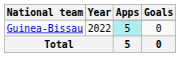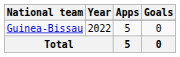(128, 28) paleturquoise background -> (128, 28) no background
